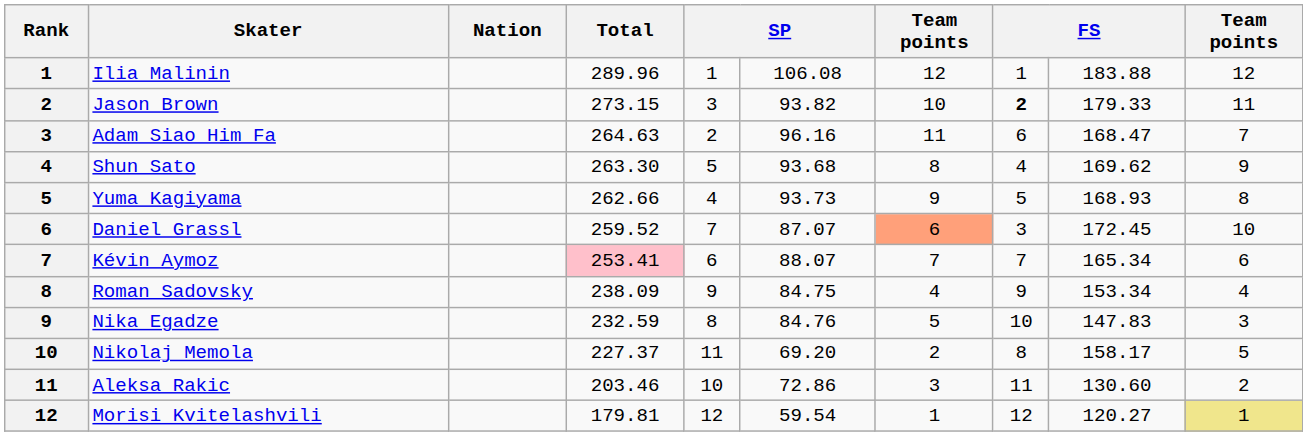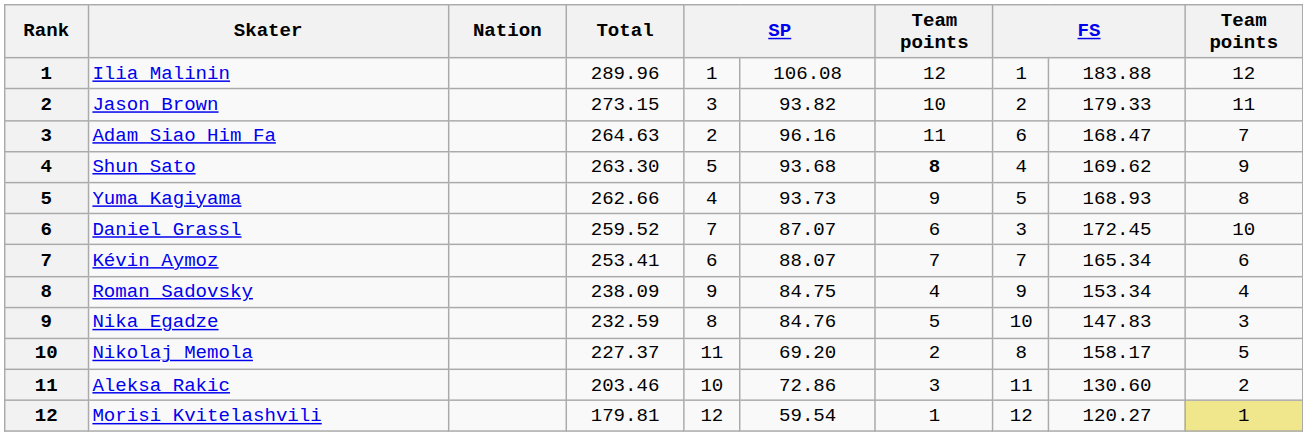(1021, 105) bold -> (1021, 105) normal
(934, 167) normal -> (934, 167) bold
(934, 229) lightsalmon background -> (934, 229) no background
(625, 260) pink background -> (625, 260) no background
